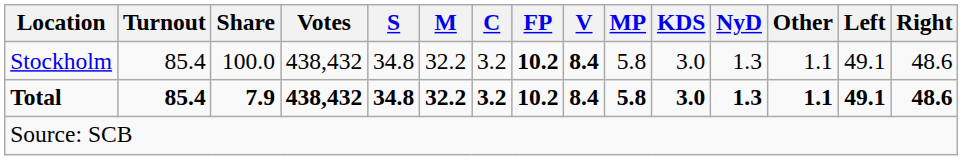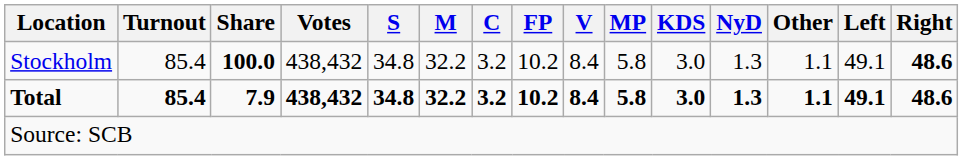(249, 60) normal -> (249, 60) bold
(538, 60) bold -> (538, 60) normal
(584, 60) bold -> (584, 60) normal
(932, 60) normal -> (932, 60) bold
